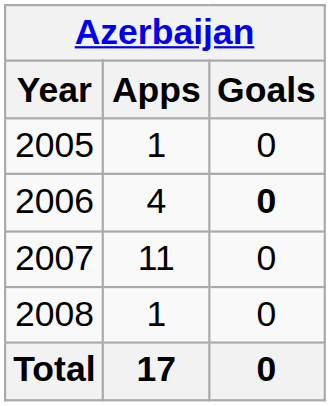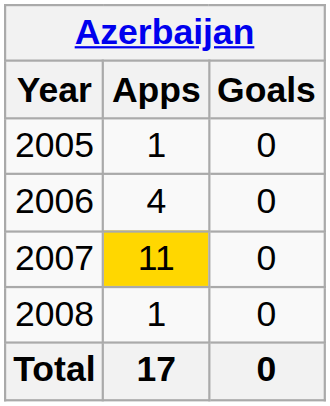(266, 201) bold -> (266, 201) normal
(156, 257) no background -> (156, 257) gold background
